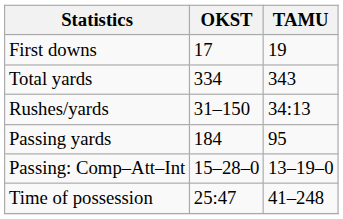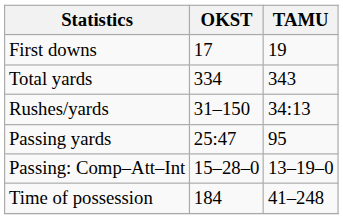(208, 138) 184 -> (215, 138) 25:47
(215, 198) 25:47 -> (208, 198) 184
